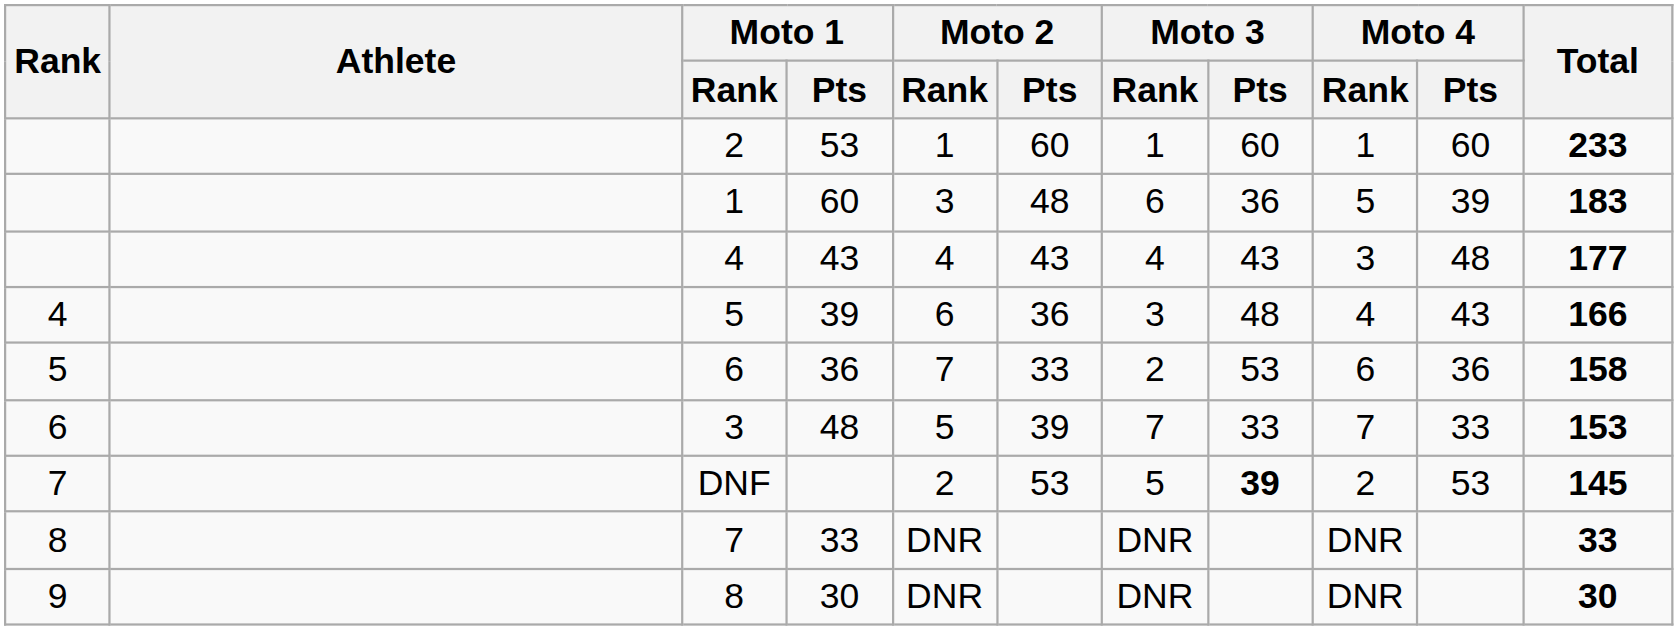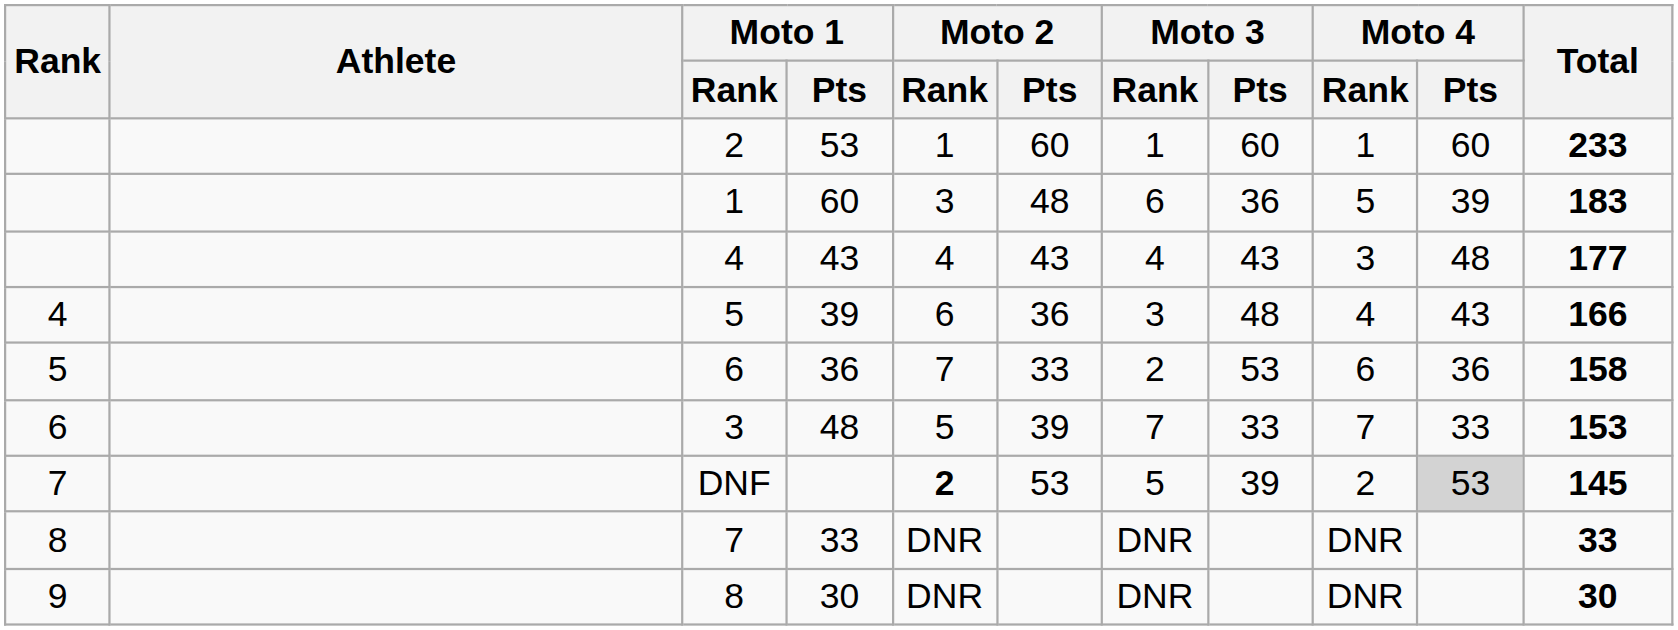(945, 483) normal -> (945, 483) bold
(1260, 483) bold -> (1260, 483) normal
(1470, 483) no background -> (1470, 483) lightgrey background
